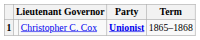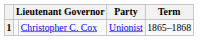(127, 27) bold -> (126, 27) normal
